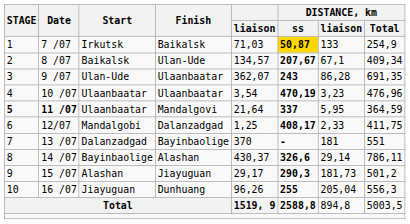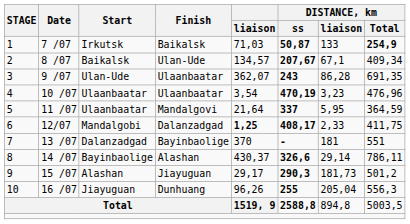(295, 45) gold background -> (295, 45) no background
(382, 45) normal -> (382, 45) bold
(10, 109) bold -> (10, 109) normal
(59, 109) bold -> (59, 109) normal
(246, 125) normal -> (246, 125) bold
